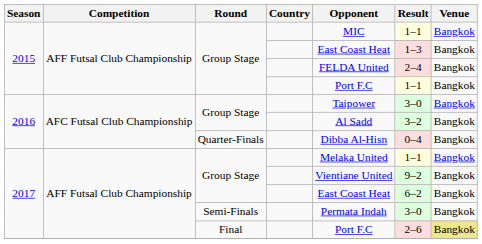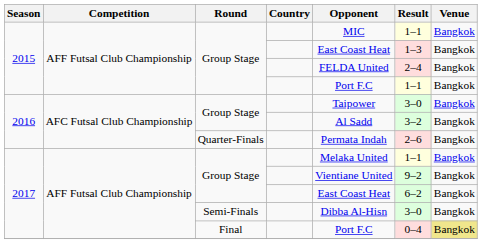(354, 139) Dibba Al-Hisn -> (354, 139) Permata Indah
(413, 139) 0–4 -> (413, 139) 2–6
(354, 211) Permata Indah -> (354, 211) Dibba Al-Hisn
(413, 229) 2–6 -> (413, 229) 0–4
